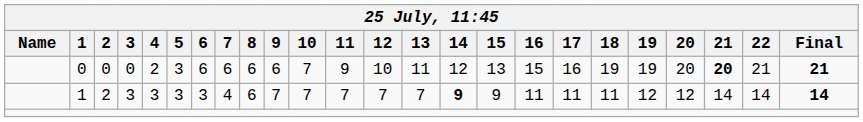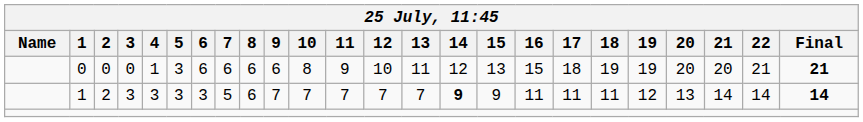(155, 70) 2 -> (155, 70) 1
(307, 70) 7 -> (307, 70) 8
(572, 70) 16 -> (572, 70) 18
(723, 70) bold -> (723, 70) normal
(227, 96) 4 -> (227, 96) 5
(685, 96) 12 -> (685, 96) 13
